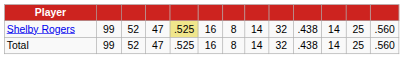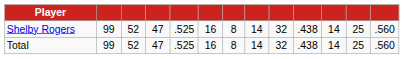(184, 29) khaki background -> (184, 29) no background
